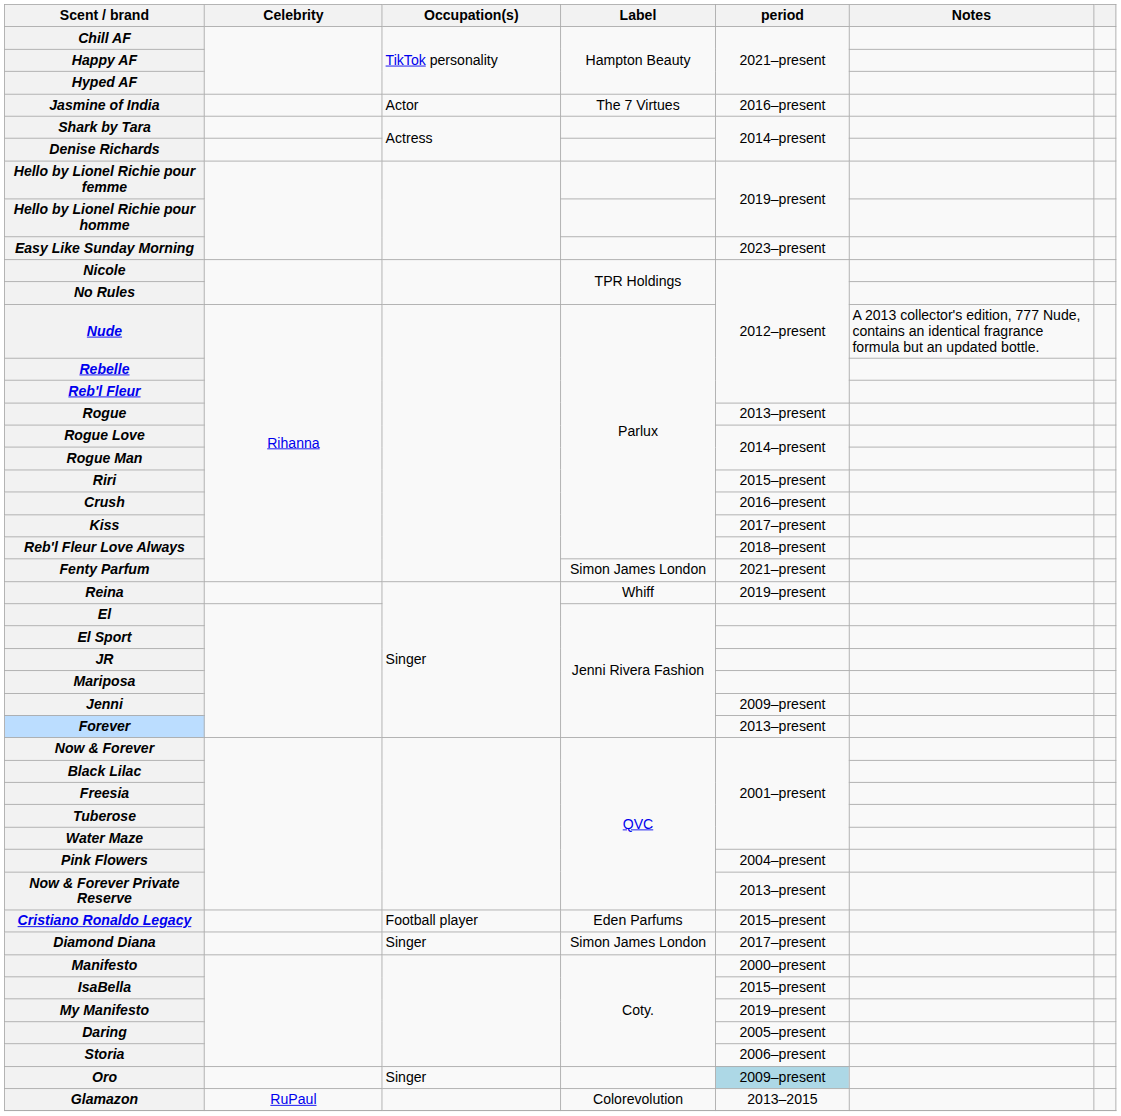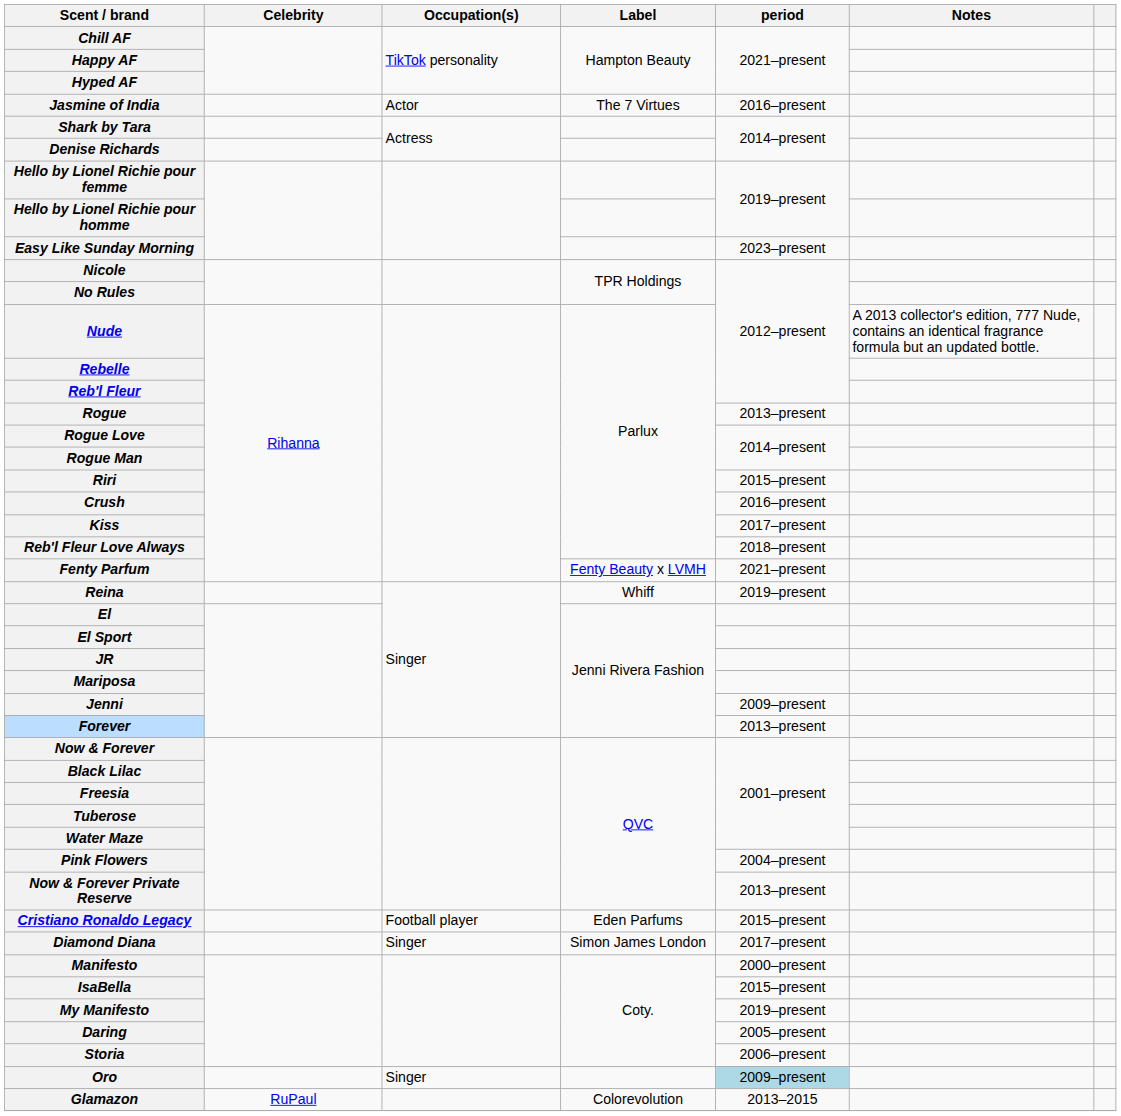(638, 570) Simon James London -> (638, 570) Fenty Beauty x LVMH
